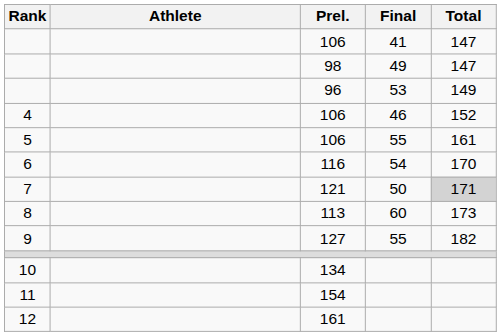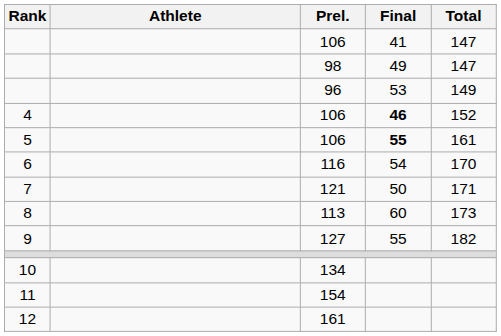(398, 115) normal -> (398, 115) bold
(398, 139) normal -> (398, 139) bold
(463, 189) lightgrey background -> (463, 189) no background
